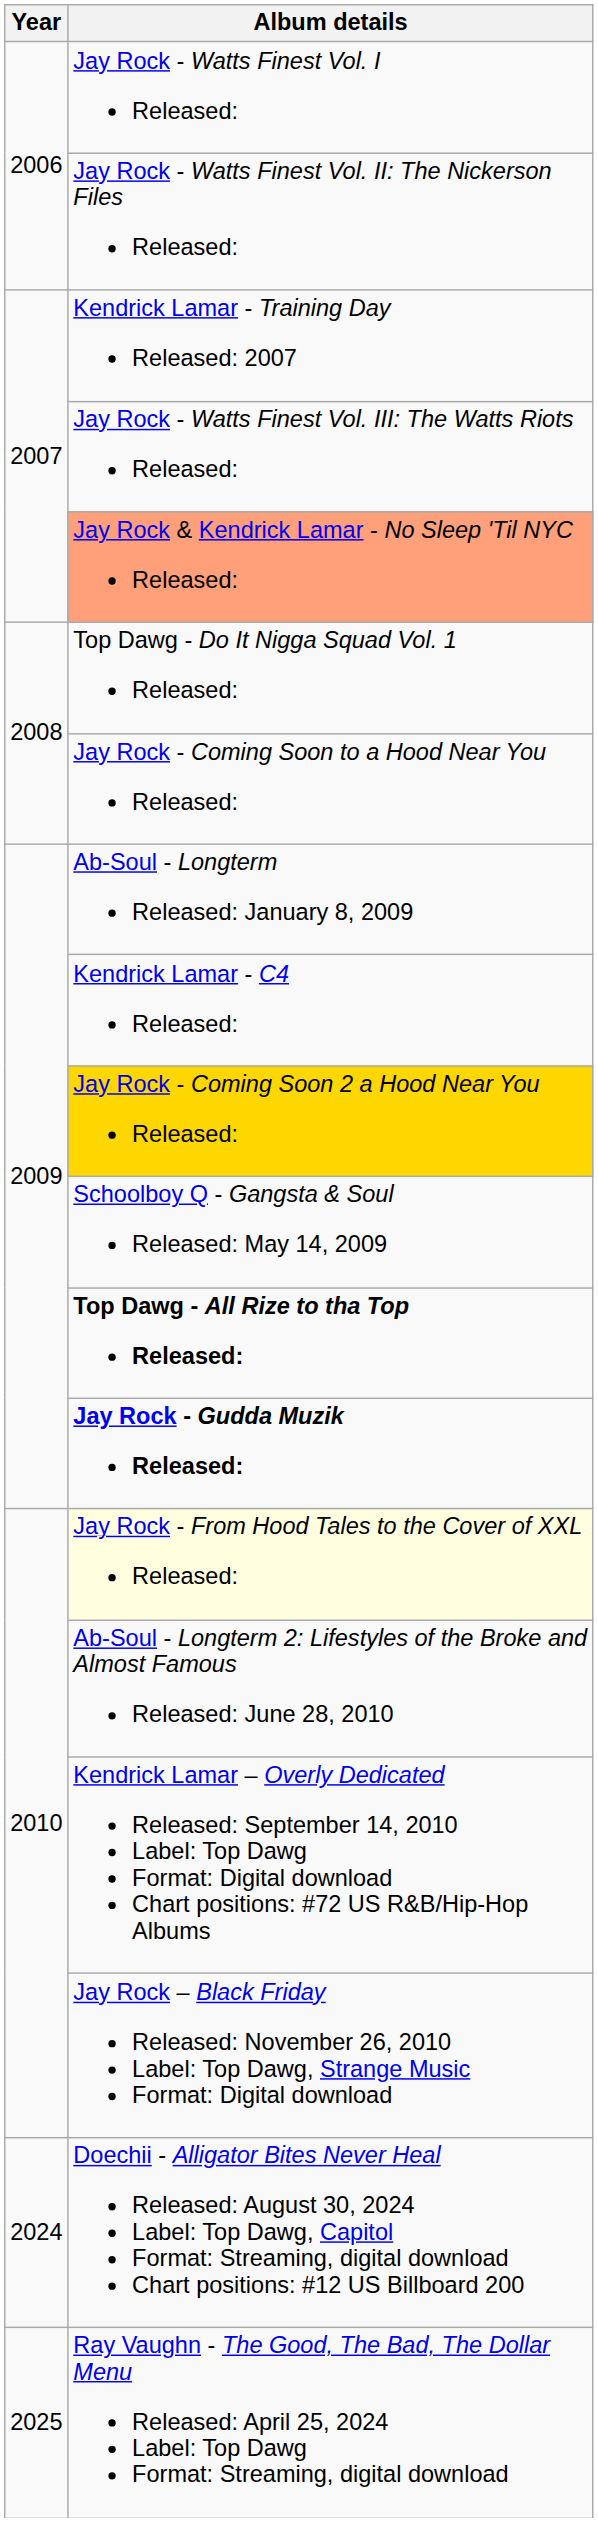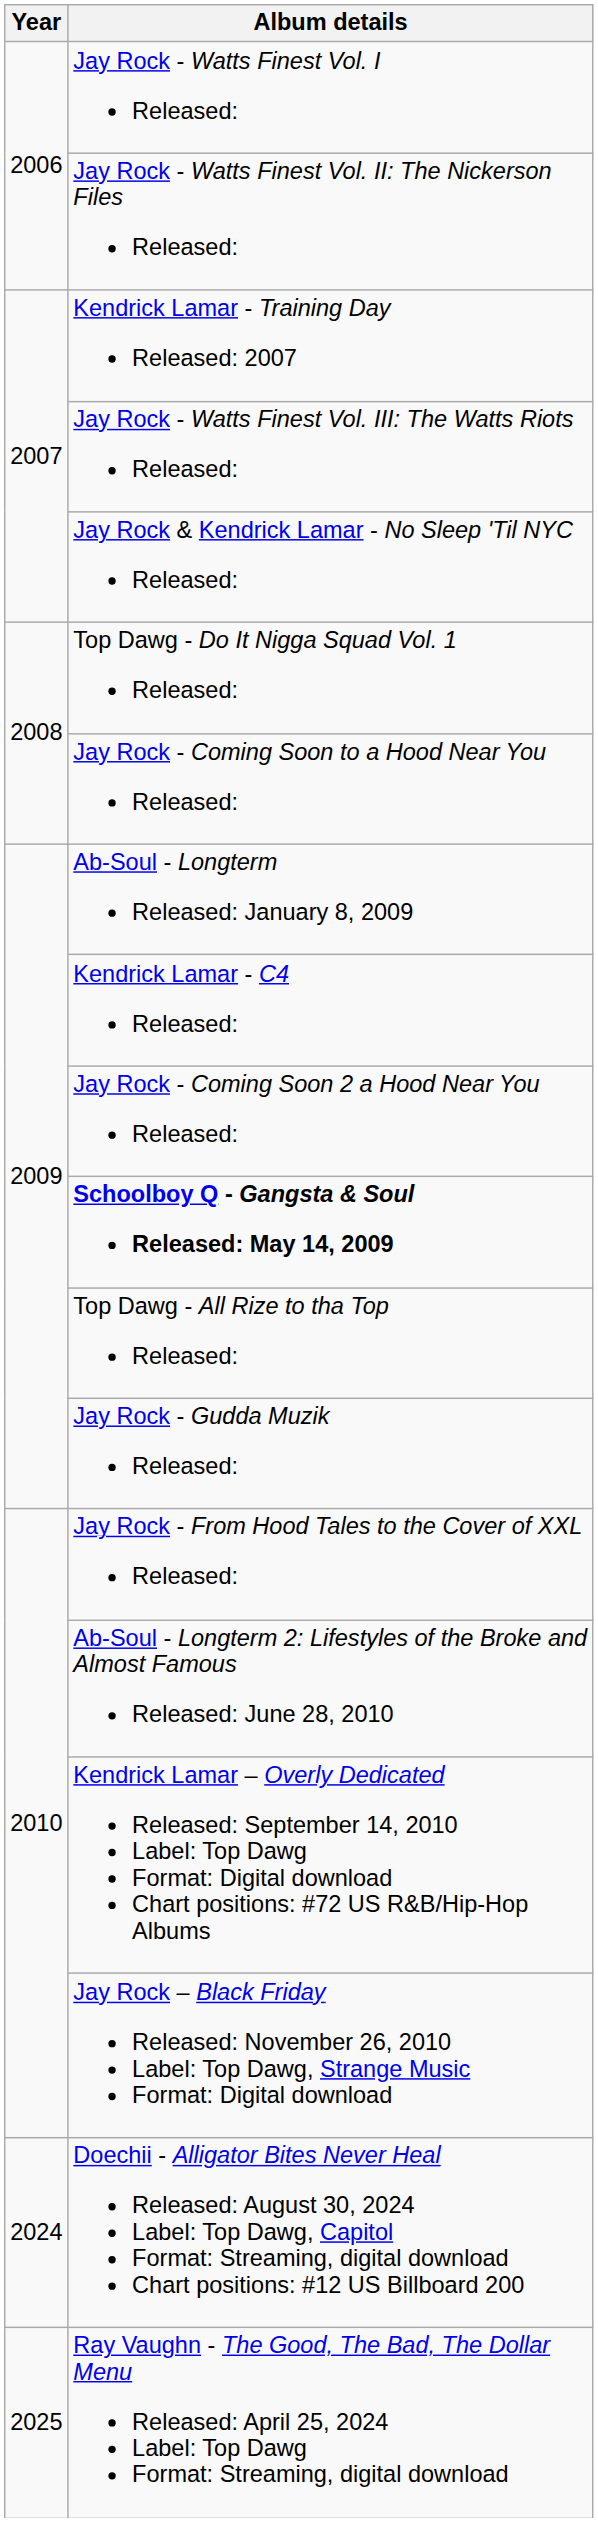(331, 555) lightsalmon background -> (331, 555) no background
(331, 1109) gold background -> (331, 1109) no background
(331, 1220) normal -> (331, 1220) bold
(331, 1331) bold -> (331, 1331) normal
(331, 1442) bold -> (331, 1442) normal
(331, 1553) lightyellow background -> (331, 1553) no background
